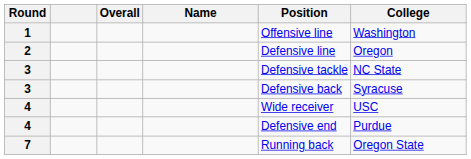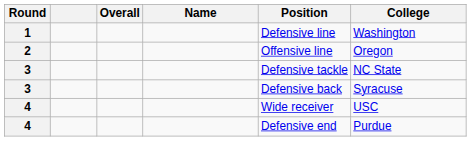(297, 32) Offensive line -> (298, 32) Defensive line
(298, 51) Defensive line -> (297, 51) Offensive line
- row: (27, 145)
